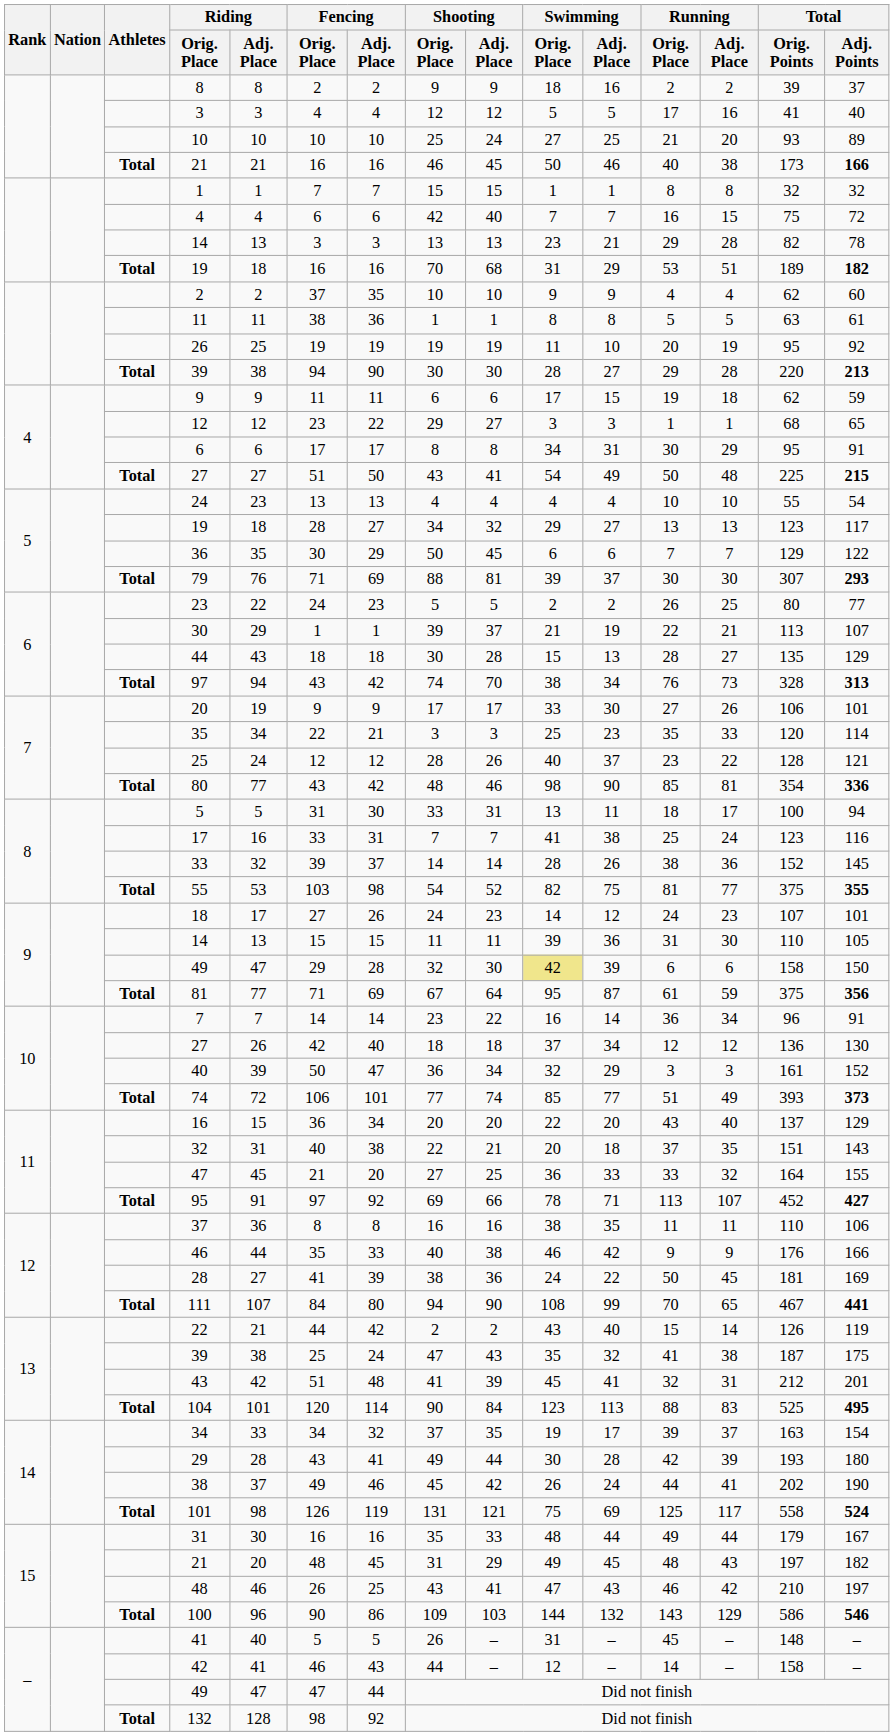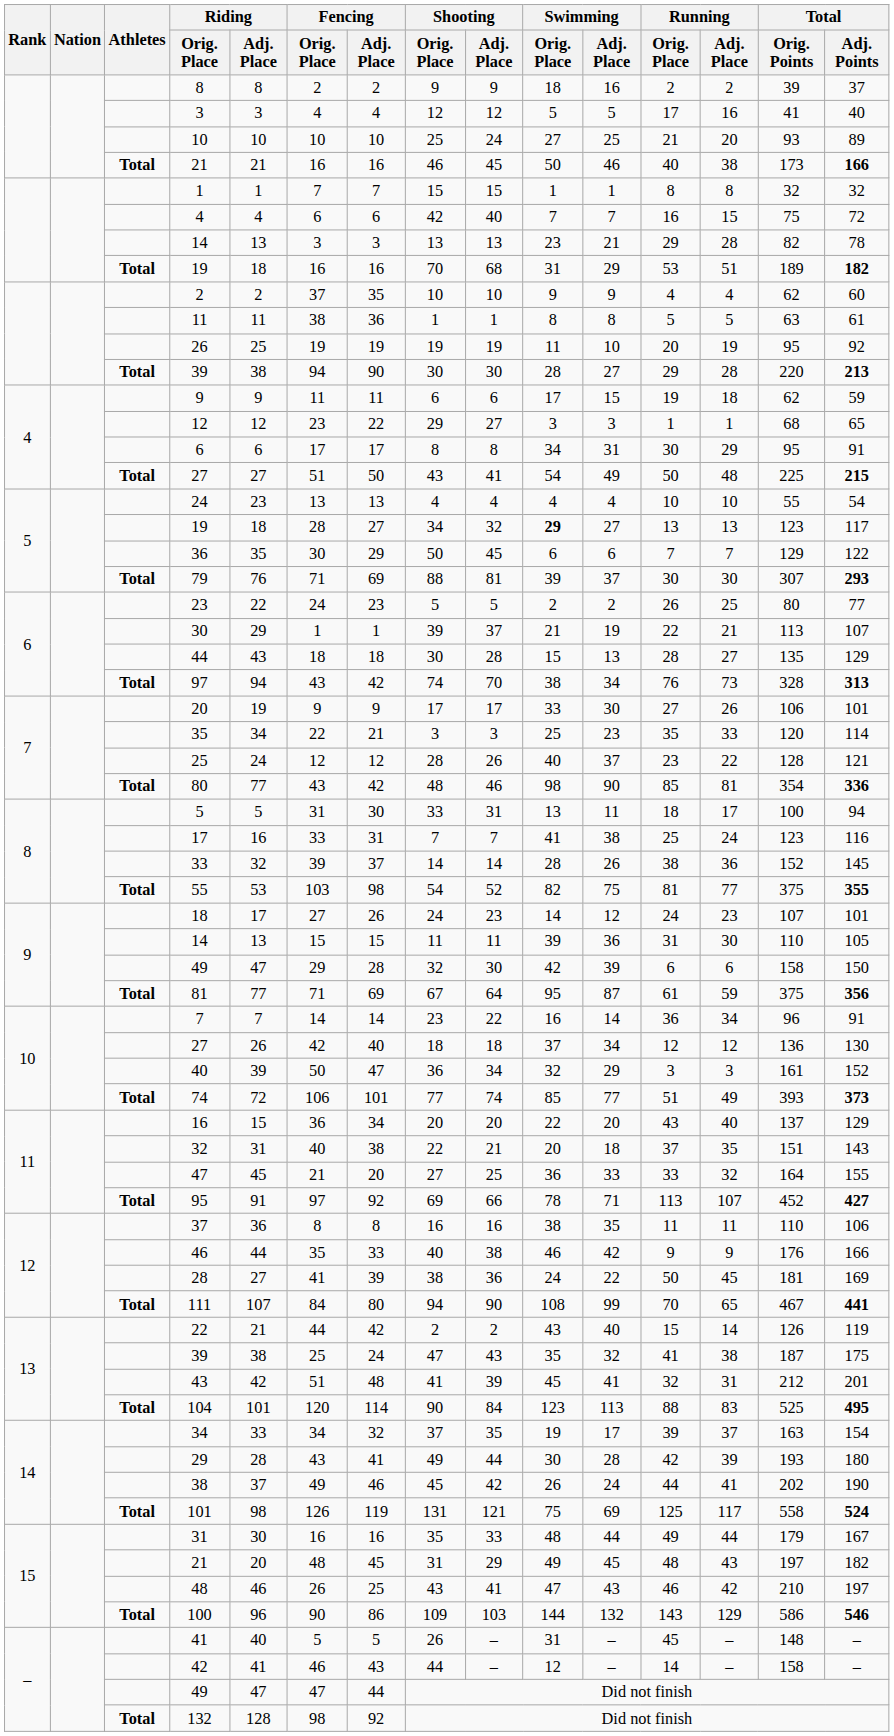(553, 527) normal -> (553, 527) bold
(553, 967) khaki background -> (553, 967) no background
